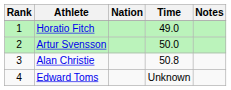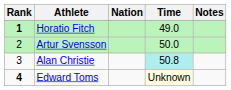(19, 28) normal -> (19, 28) bold
(169, 61) no background -> (169, 61) paleturquoise background
(19, 77) normal -> (19, 77) bold
(169, 77) no background -> (169, 77) lightyellow background
